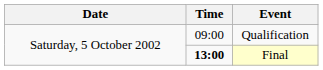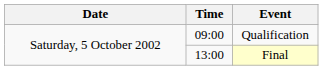(209, 55) bold -> (209, 55) normal
